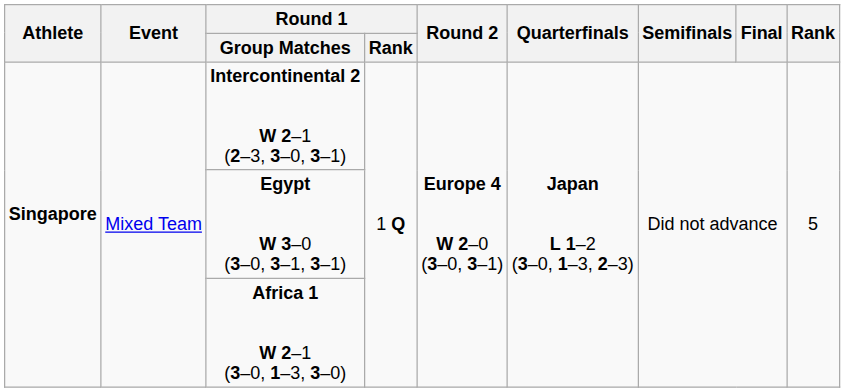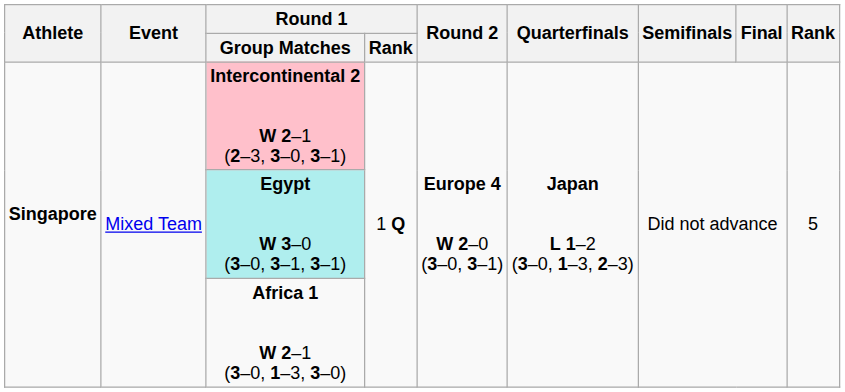(285, 116) no background -> (285, 116) pink background
(285, 225) no background -> (285, 225) paleturquoise background
